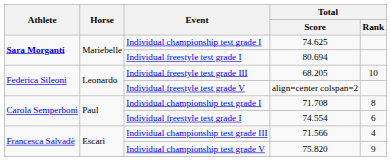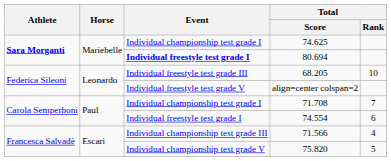(184, 58) normal -> (188, 58) bold
(373, 103) 8 -> (373, 103) 7
(373, 149) 9 -> (373, 149) 5
